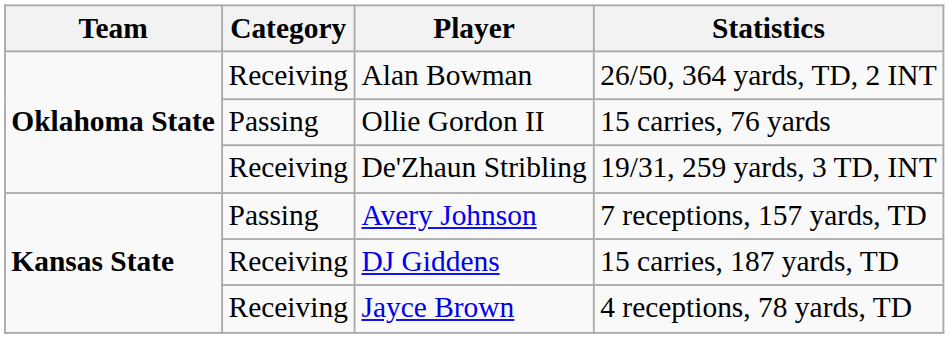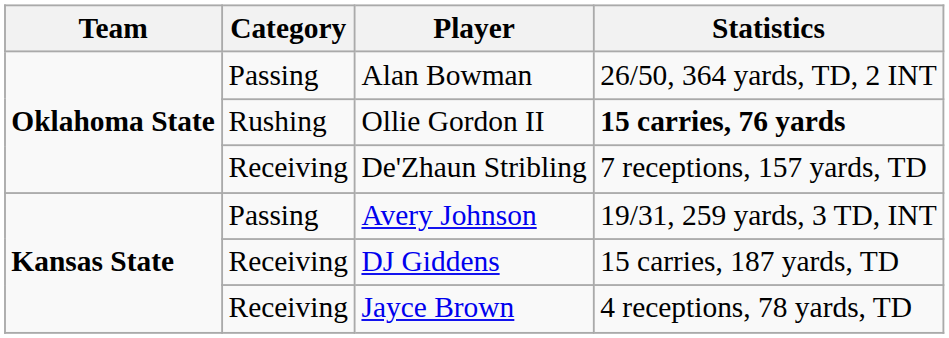(288, 74) Receiving -> (273, 74) Passing
(273, 121) Passing -> (278, 121) Rushing
(716, 121) normal -> (723, 121) bold
(768, 168) 19/31, 259 yards, 3 TD, INT -> (764, 168) 7 receptions, 157 yards, TD
(764, 215) 7 receptions, 157 yards, TD -> (768, 215) 19/31, 259 yards, 3 TD, INT
